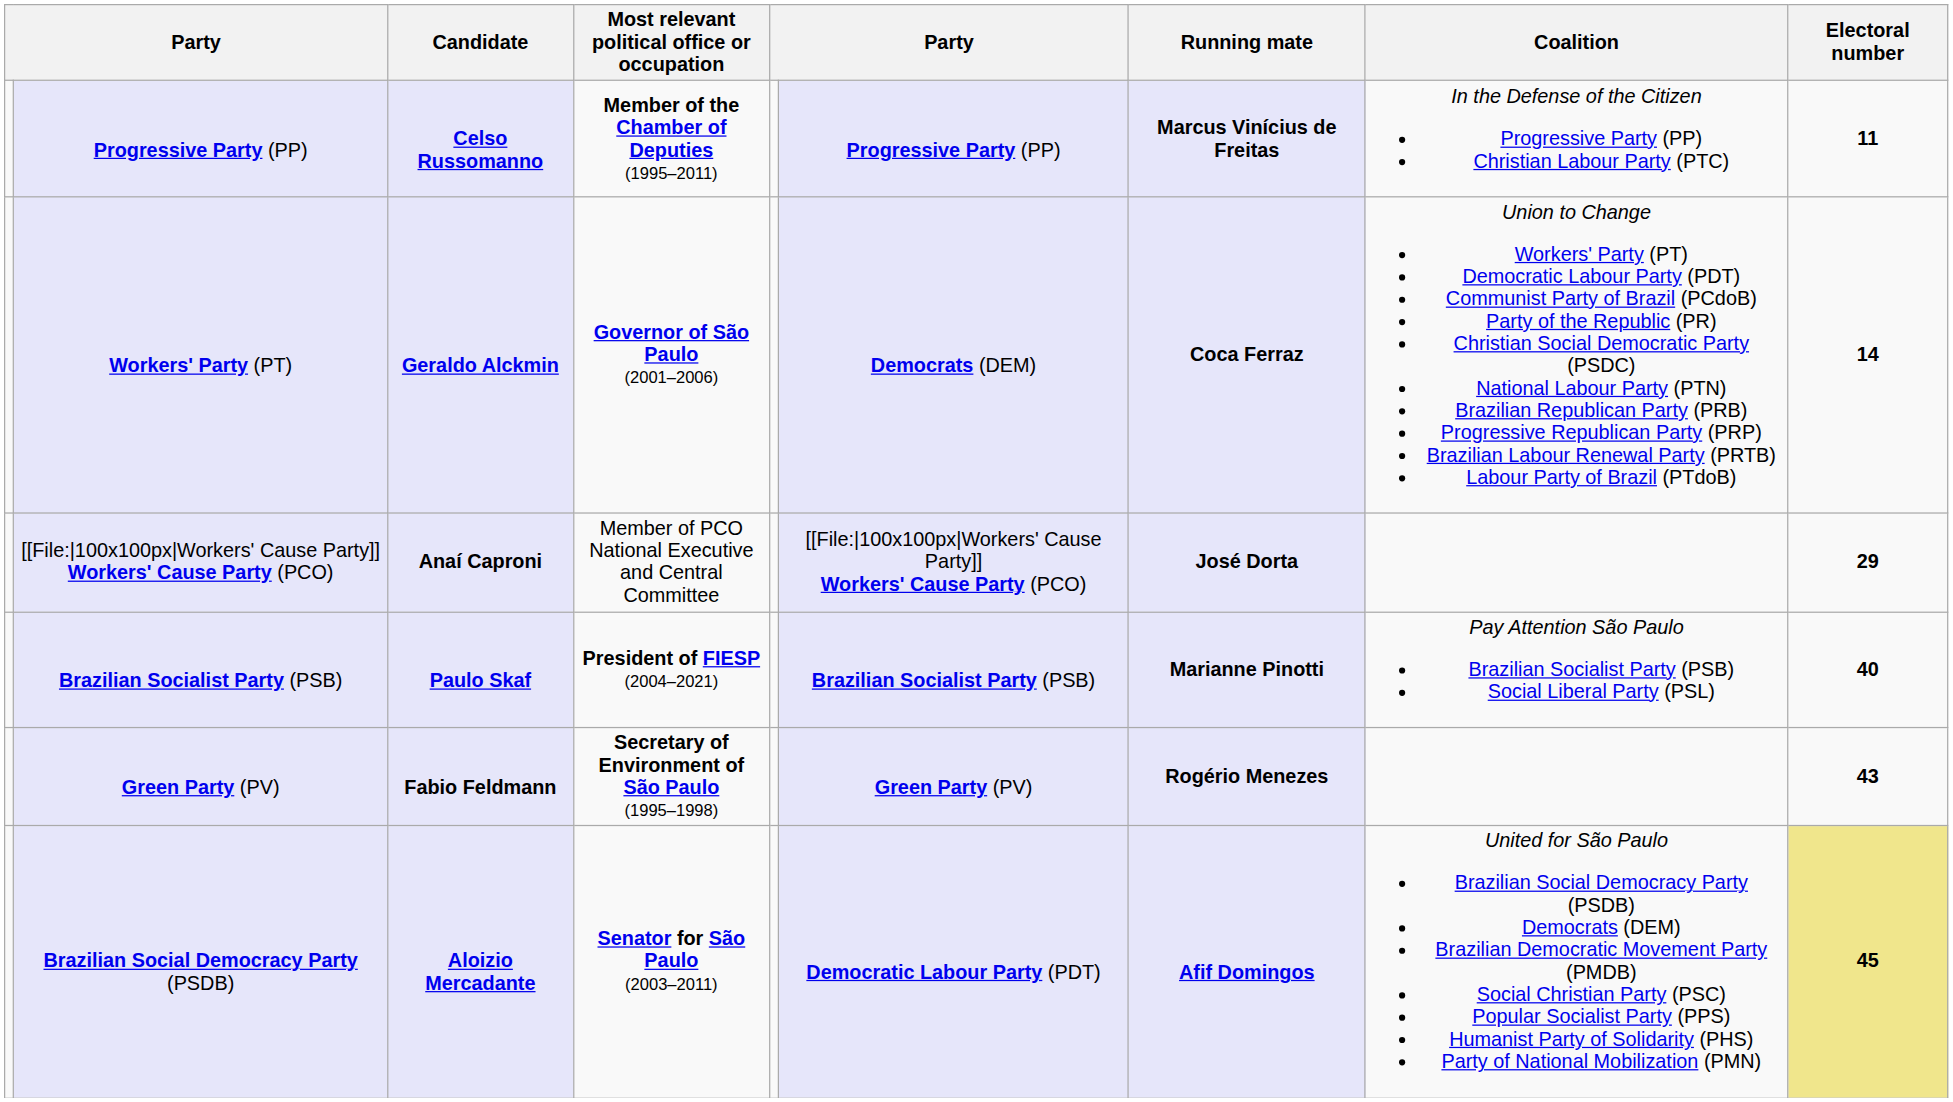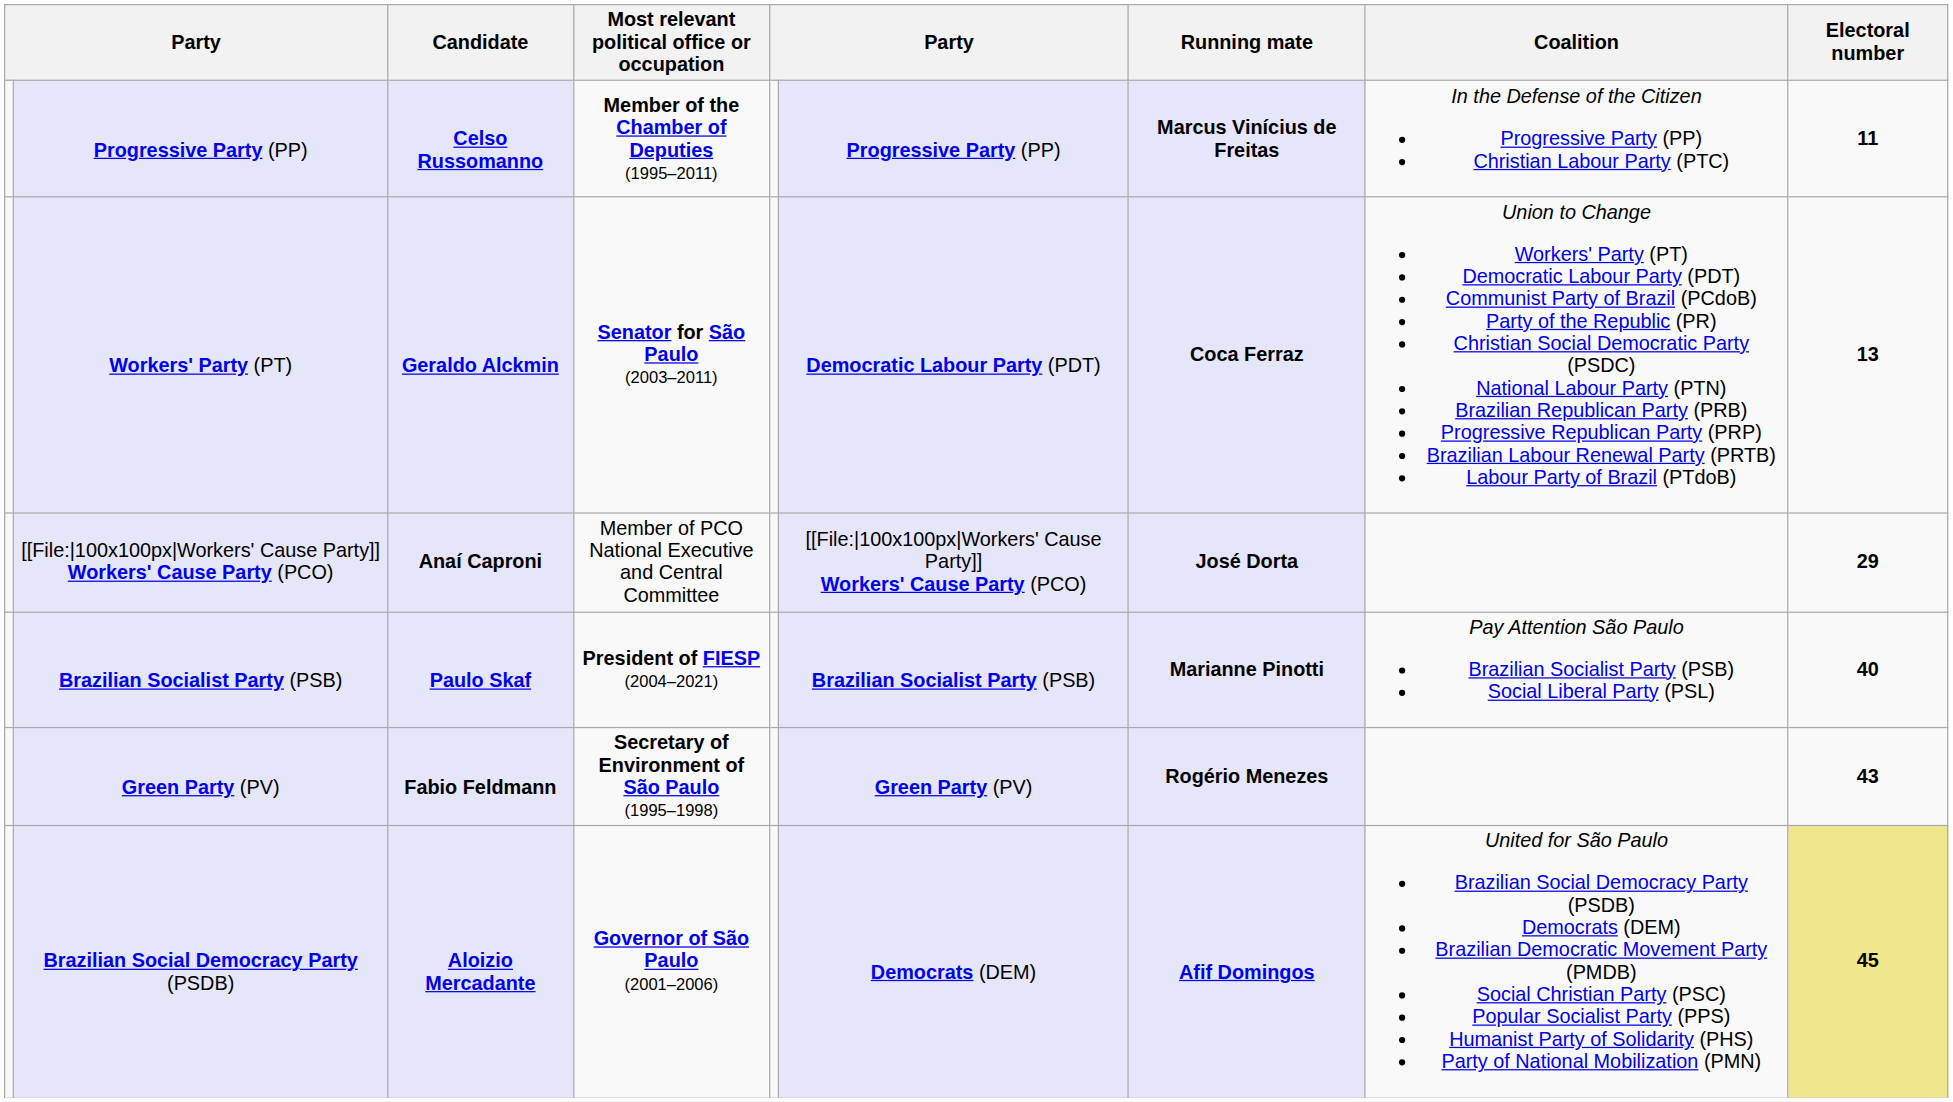(671, 354) Governor of São Paulo (2001–2006) -> (671, 354) Senator for São Paulo (2003–2011)
(954, 365) Democrats (DEM) -> (954, 365) Democratic Labour Party (PDT)
(1868, 354) 14 -> (1868, 354) 13
(671, 961) Senator for São Paulo (2003–2011) -> (671, 961) Governor of São Paulo (2001–2006)
(954, 972) Democratic Labour Party (PDT) -> (954, 972) Democrats (DEM)
